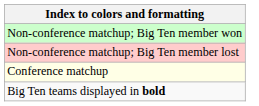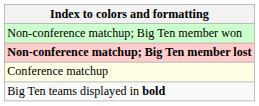(123, 52) normal -> (129, 52) bold
